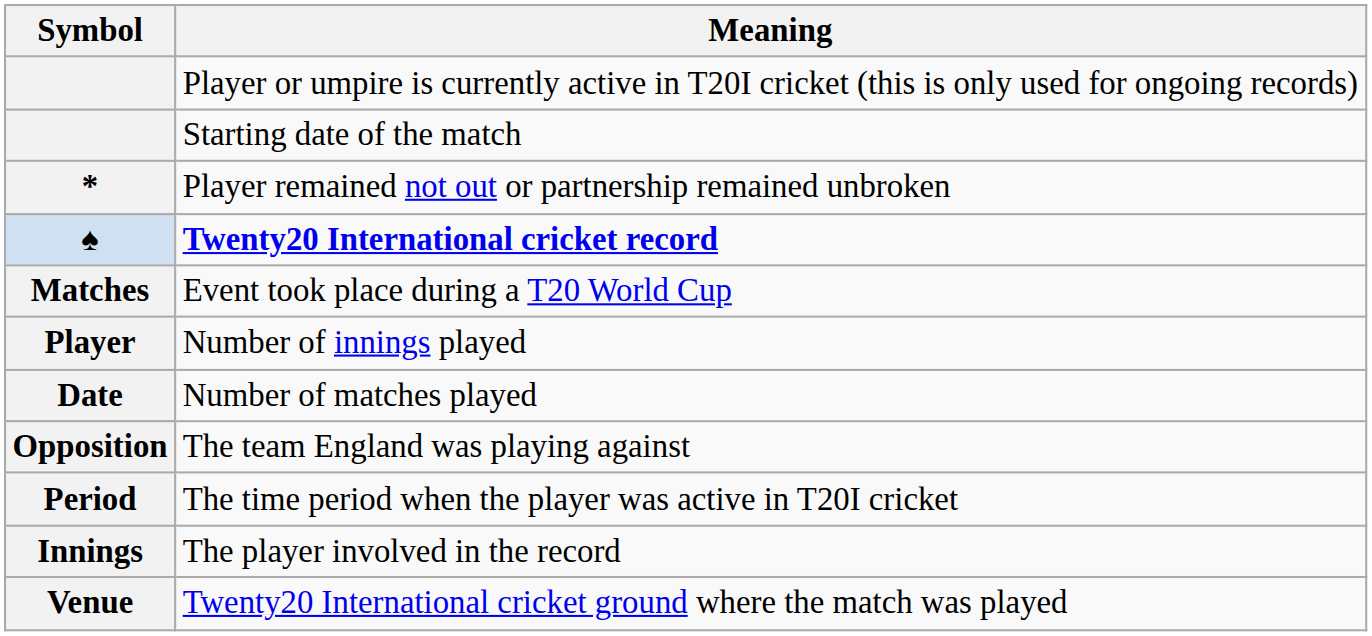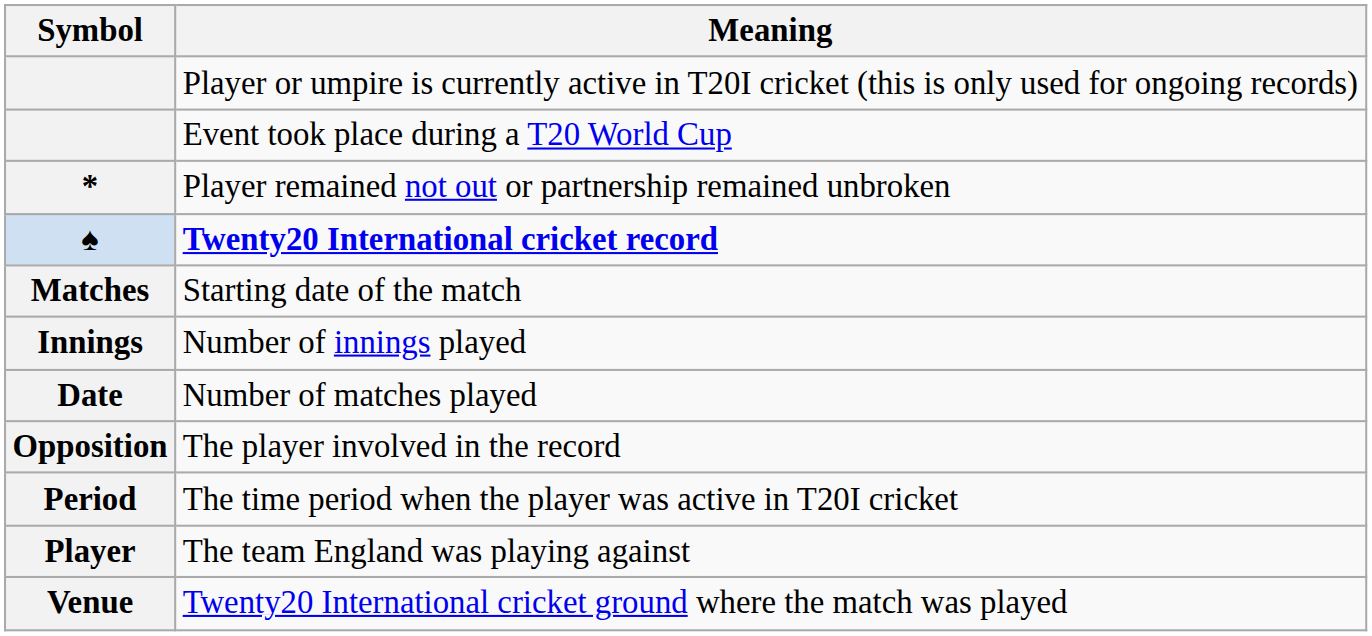(352, 134) Starting date of the match -> (457, 134) Event took place during a T20 World Cup
(457, 290) Event took place during a T20 World Cup -> (352, 290) Starting date of the match
(90, 342) Player -> (90, 342) Innings
(436, 446) The team England was playing against -> (402, 446) The player involved in the record
(90, 550) Innings -> (90, 550) Player
(402, 550) The player involved in the record -> (436, 550) The team England was playing against
